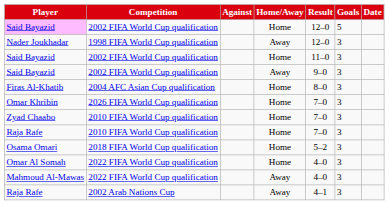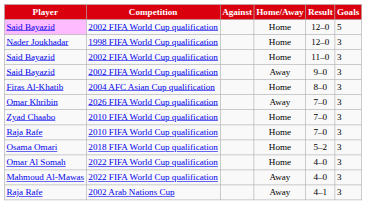- column: (373, 12)
(280, 42) Away -> (280, 42) Home
(280, 102) Home -> (280, 102) Away
